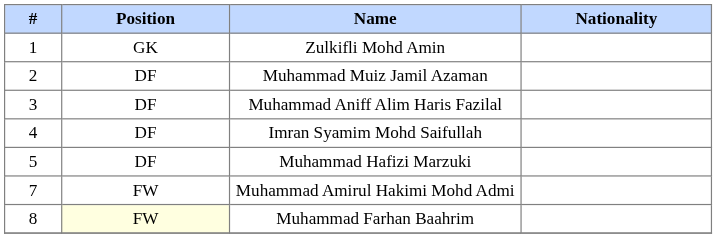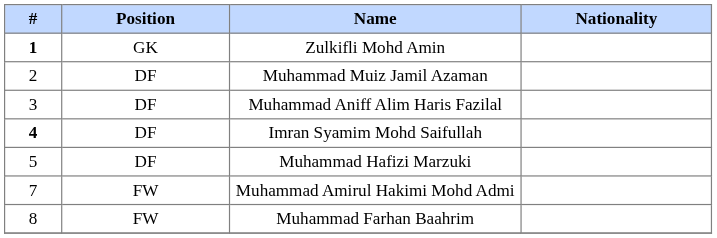(33, 47) normal -> (33, 47) bold
(33, 133) normal -> (33, 133) bold
(145, 218) lightyellow background -> (145, 218) no background
